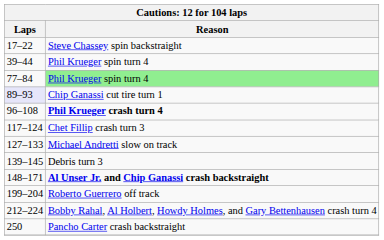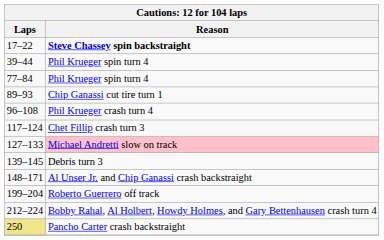(115, 45) normal -> (119, 45) bold
(98, 78) lightgreen background -> (98, 78) no background
(20, 95) lavender background -> (20, 95) no background
(105, 111) bold -> (100, 111) normal
(113, 144) no background -> (113, 144) pink background
(158, 177) bold -> (150, 177) normal
(15, 227) no background -> (15, 227) khaki background
